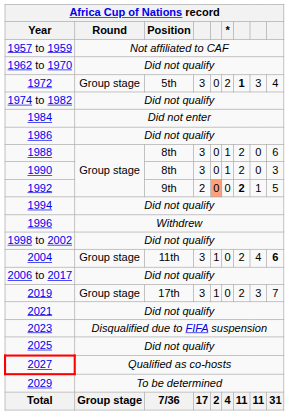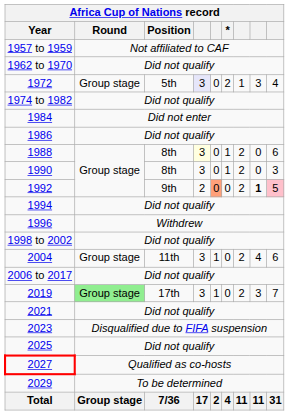(202, 83) no background -> (202, 83) lavender background
(242, 83) bold -> (242, 83) normal
(202, 153) no background -> (202, 153) lightyellow background
(242, 188) bold -> (242, 188) normal
(258, 188) normal -> (258, 188) bold
(275, 188) no background -> (275, 188) pink background
(275, 258) bold -> (275, 258) normal
(110, 293) no background -> (110, 293) lightgreen background
